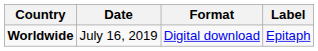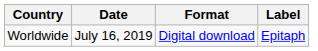(40, 35) bold -> (38, 35) normal
